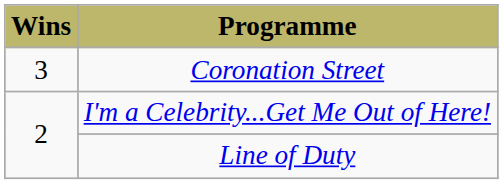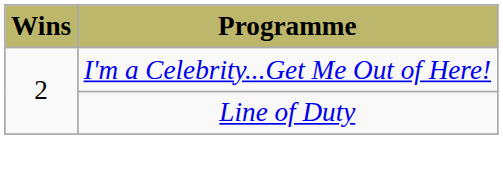- row: (287, 69)
